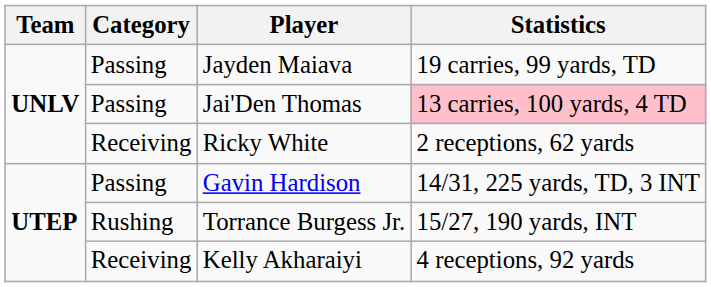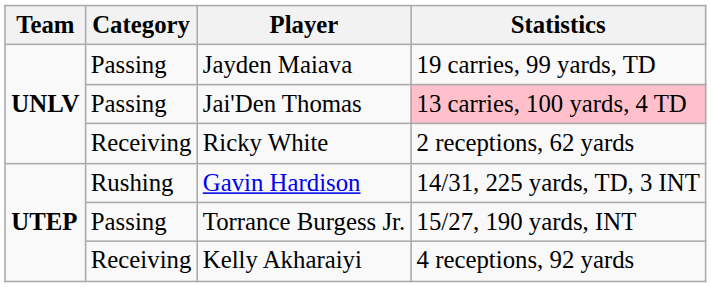(129, 182) Passing -> (132, 182) Rushing
(132, 221) Rushing -> (129, 221) Passing
